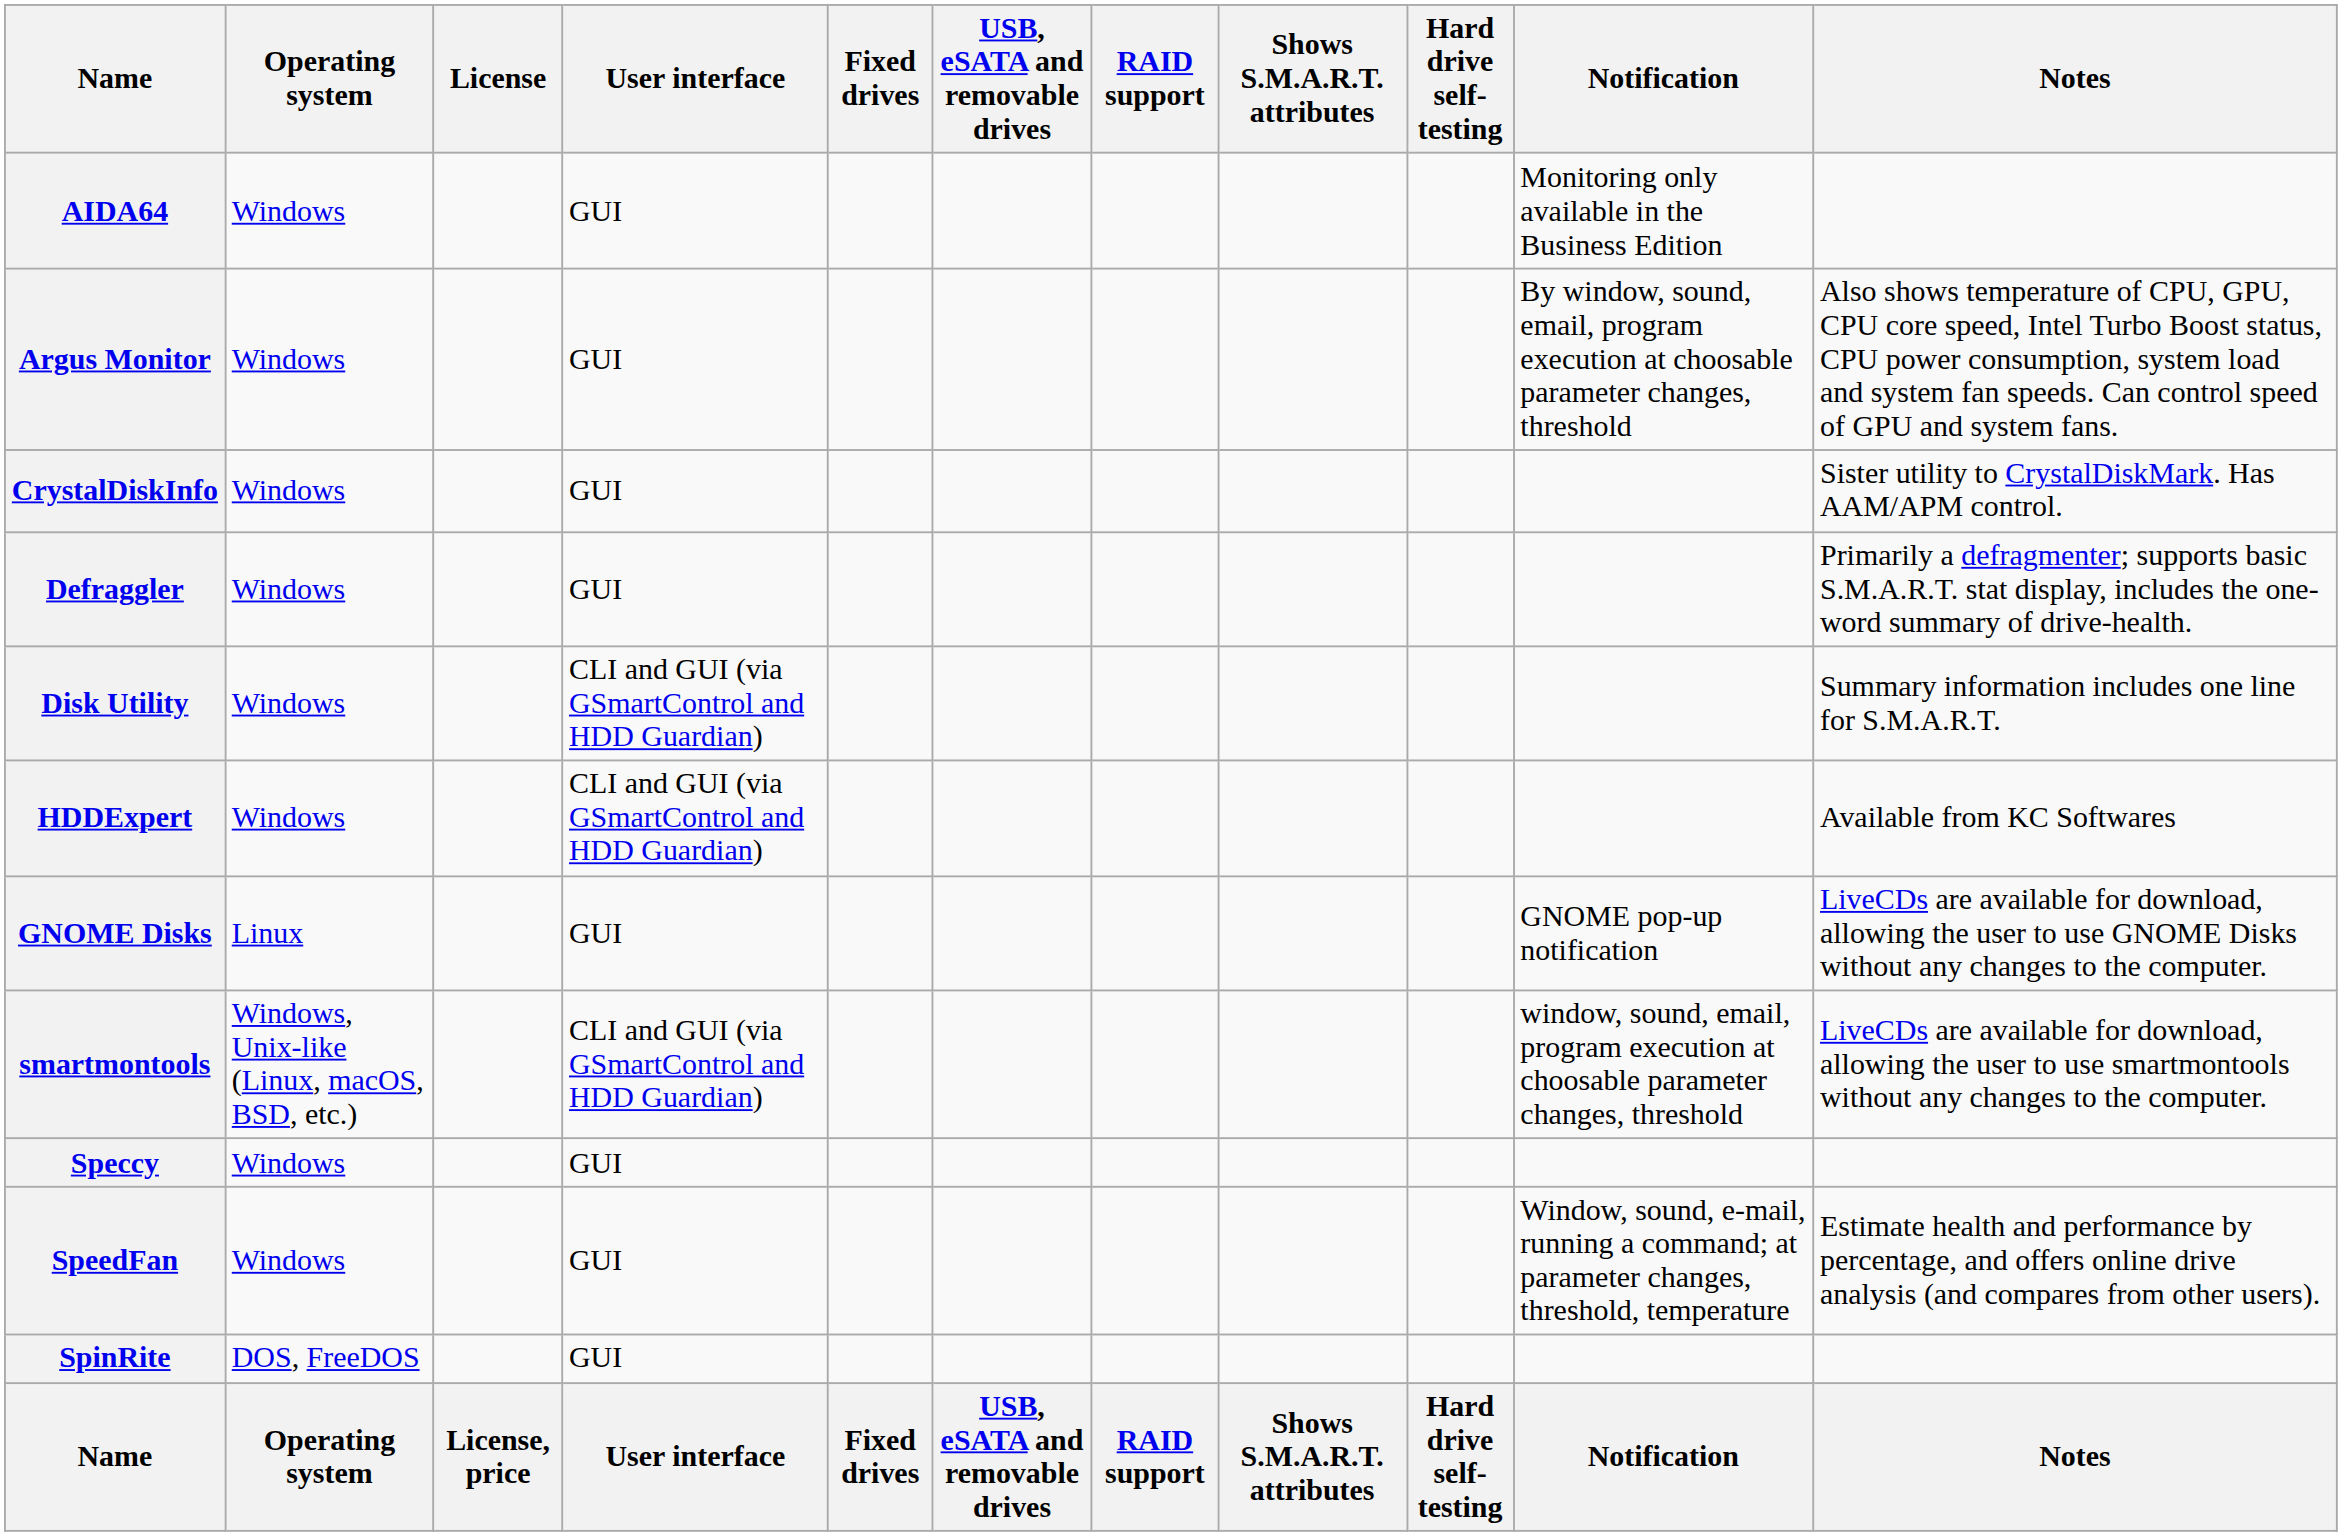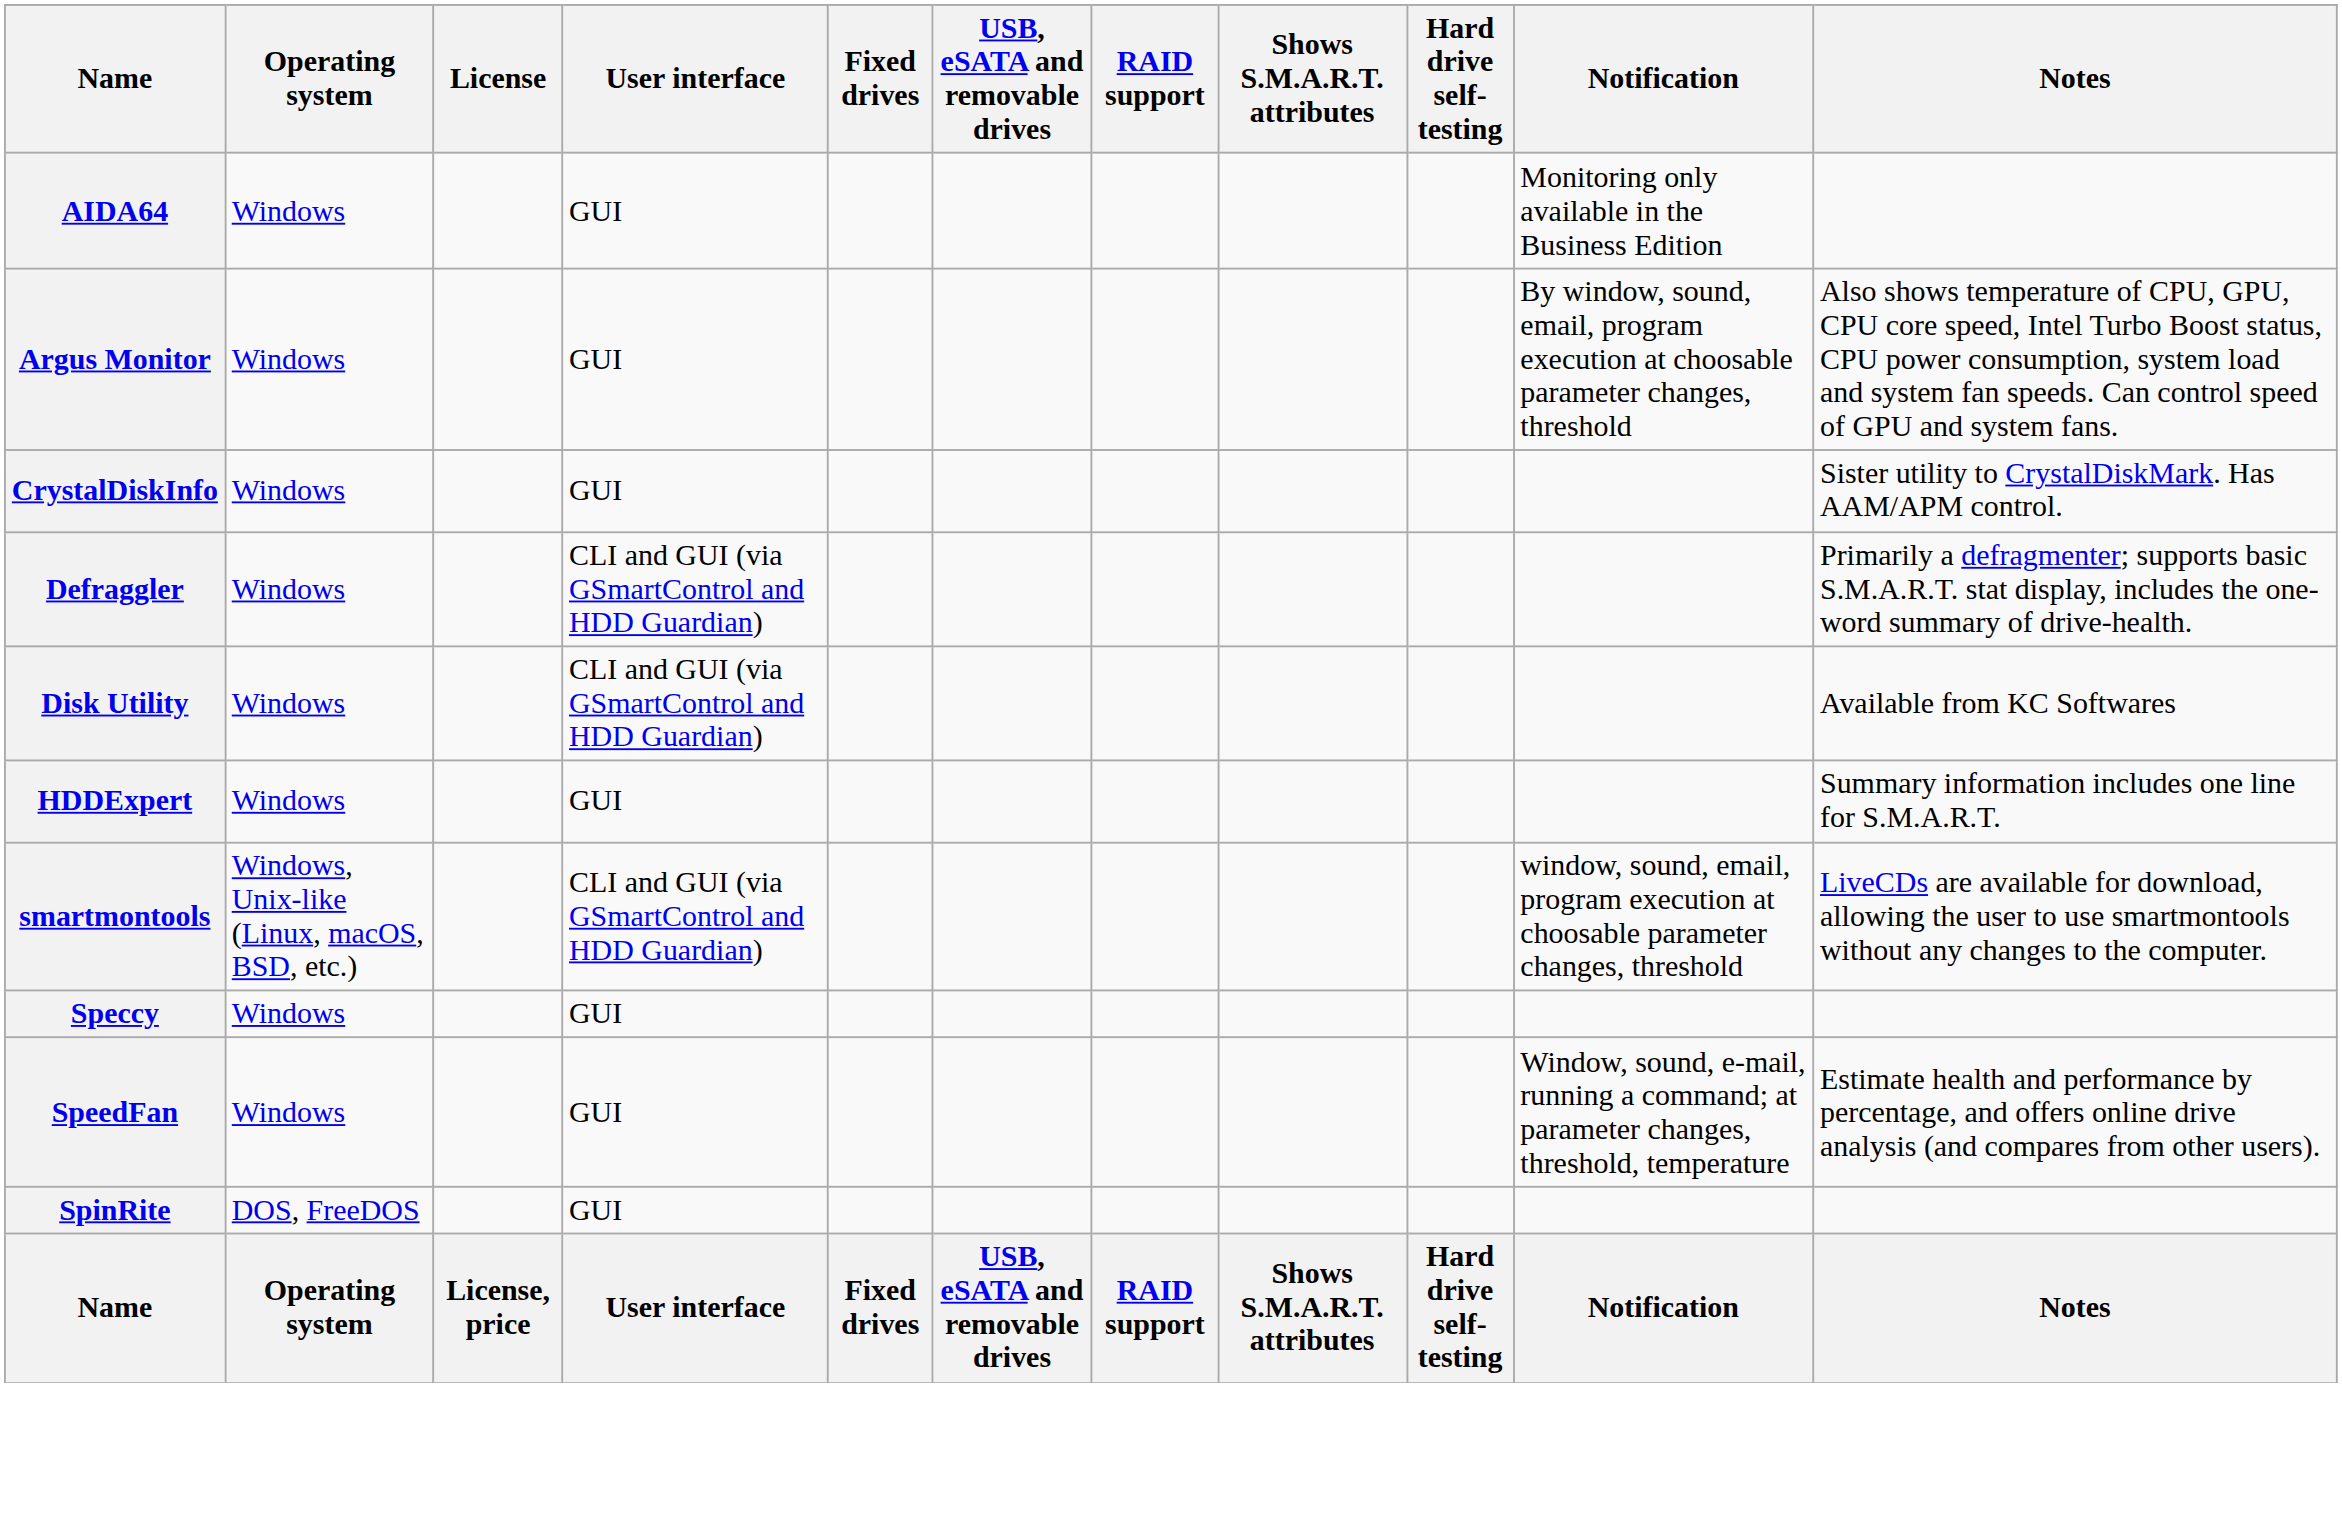(596, 588) GUI -> (687, 588) CLI and GUI (via GSmartControl and HDD Guardian)
(2058, 703) Summary information includes one line for S.M.A.R.T. -> (1998, 703) Available from KC Softwares
(687, 817) CLI and GUI (via GSmartControl and HDD Guardian) -> (596, 801) GUI
(1998, 817) Available from KC Softwares -> (2058, 801) Summary information includes one line for S.M.A.R.T.
- row: (115, 932)
